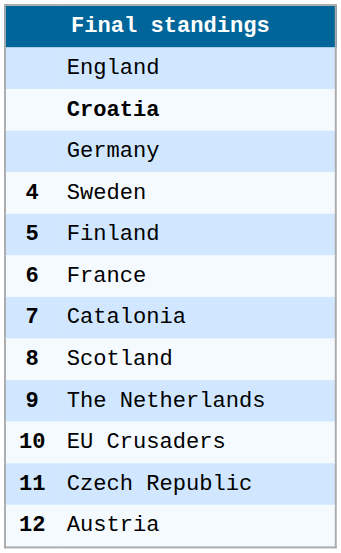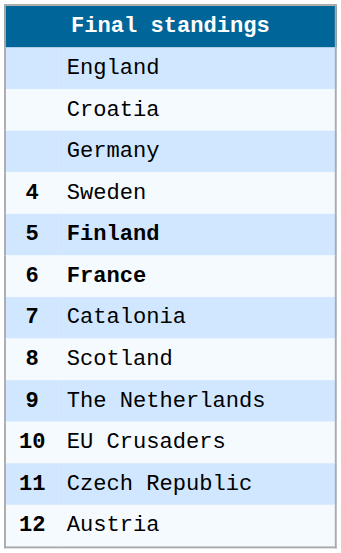(113, 110) bold -> (113, 110) normal
(113, 235) normal -> (113, 235) bold
(107, 276) normal -> (107, 276) bold
